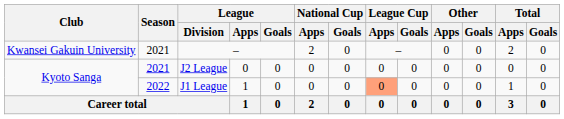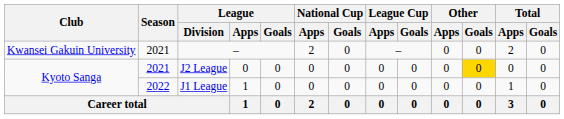(479, 68) no background -> (479, 68) gold background
(381, 86) lightsalmon background -> (381, 86) no background
